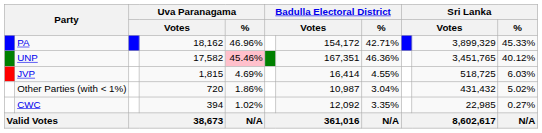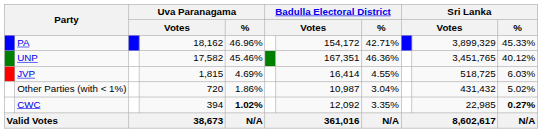(246, 58) pink background -> (246, 58) no background
(249, 105) normal -> (249, 105) bold
(521, 105) normal -> (521, 105) bold
